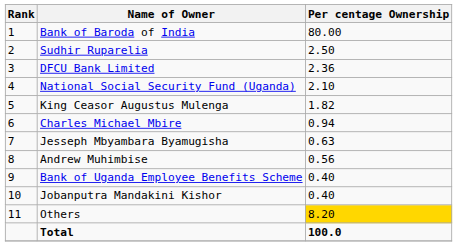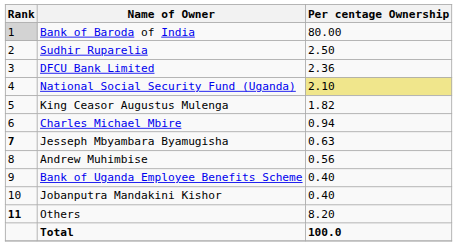(11, 32) no background -> (11, 32) lightgrey background
(321, 86) no background -> (321, 86) khaki background
(11, 141) normal -> (11, 141) bold
(15, 214) normal -> (15, 214) bold
(321, 214) gold background -> (321, 214) no background
